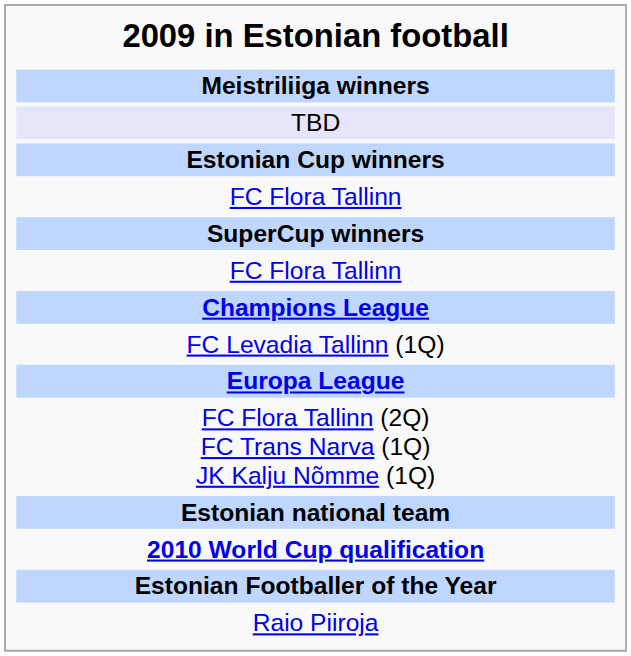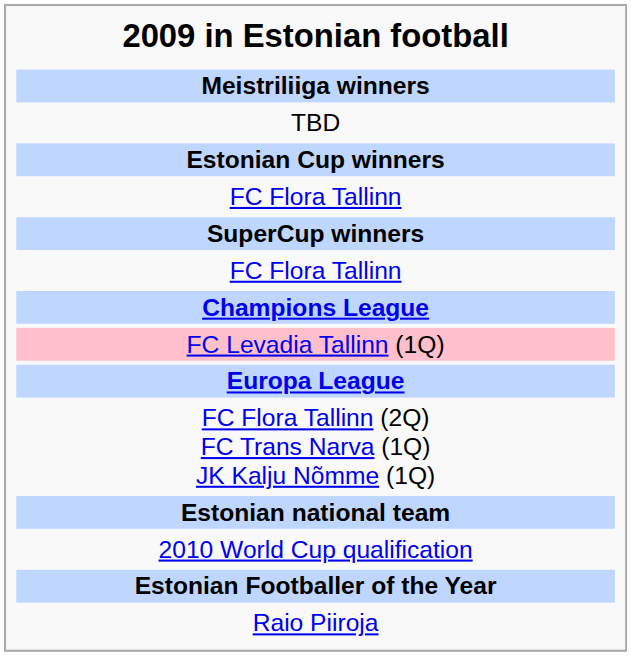(316, 123) lavender background -> (316, 123) no background
(316, 345) no background -> (316, 345) pink background
(316, 550) bold -> (316, 550) normal
